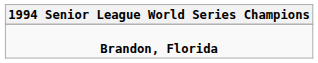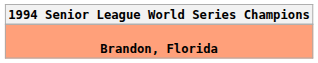(159, 48) no background -> (159, 48) lightsalmon background
